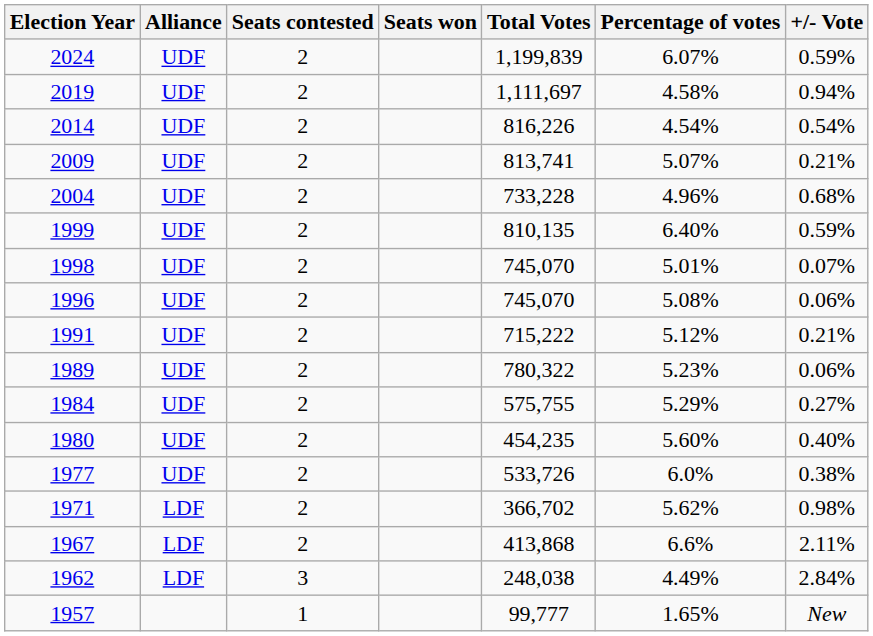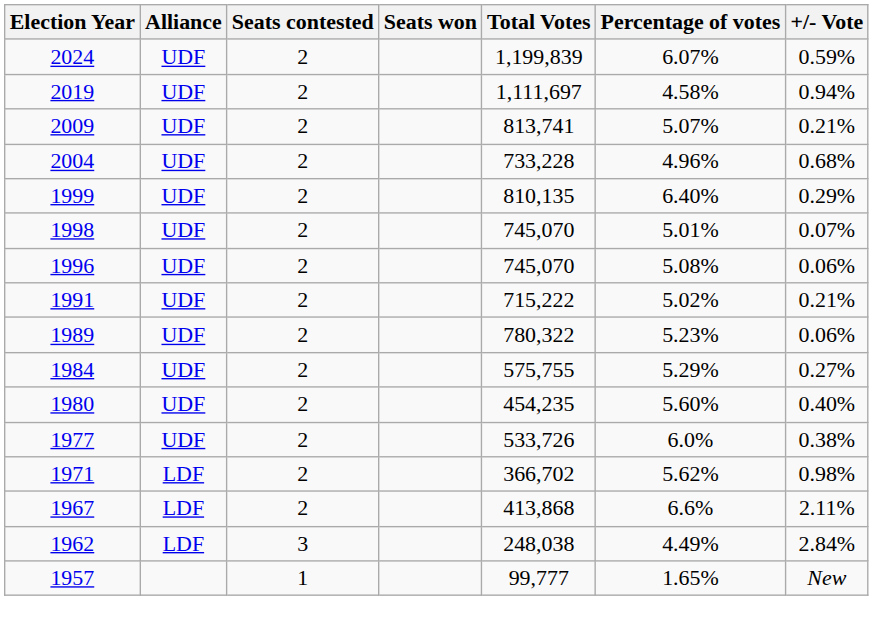- row: (72, 126)
(827, 230) 0.59% -> (827, 195) 0.29%
(690, 334) 5.12% -> (690, 299) 5.02%
